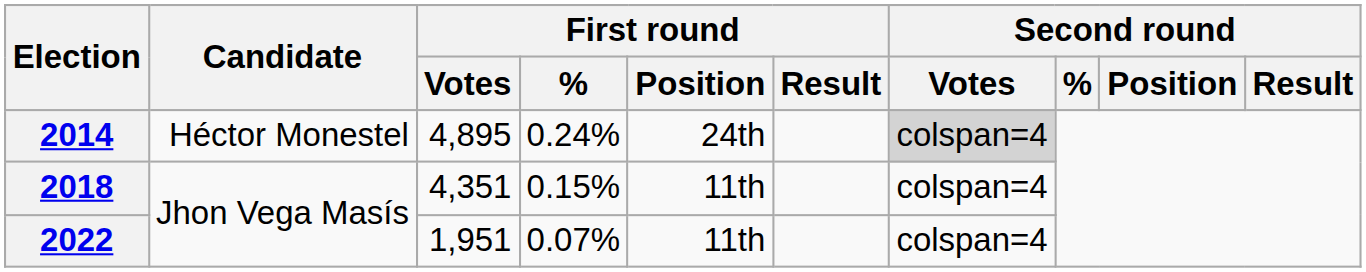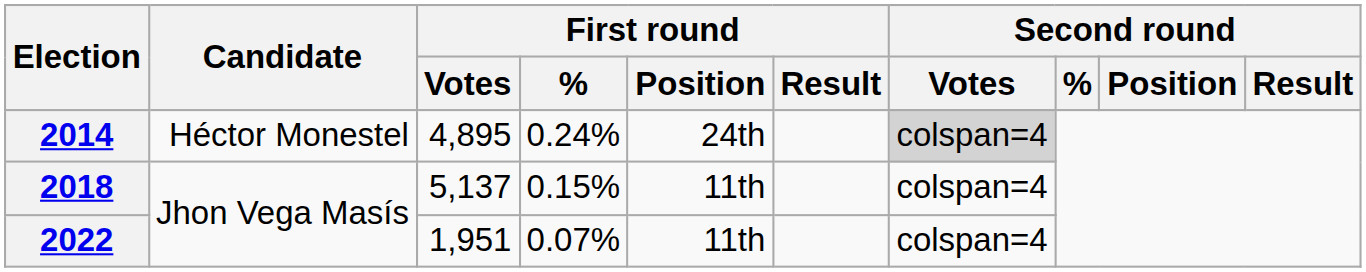(470, 187) 4,351 -> (470, 187) 5,137
